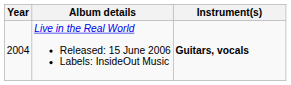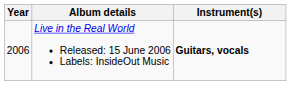(18, 50) 2004 -> (18, 50) 2006
